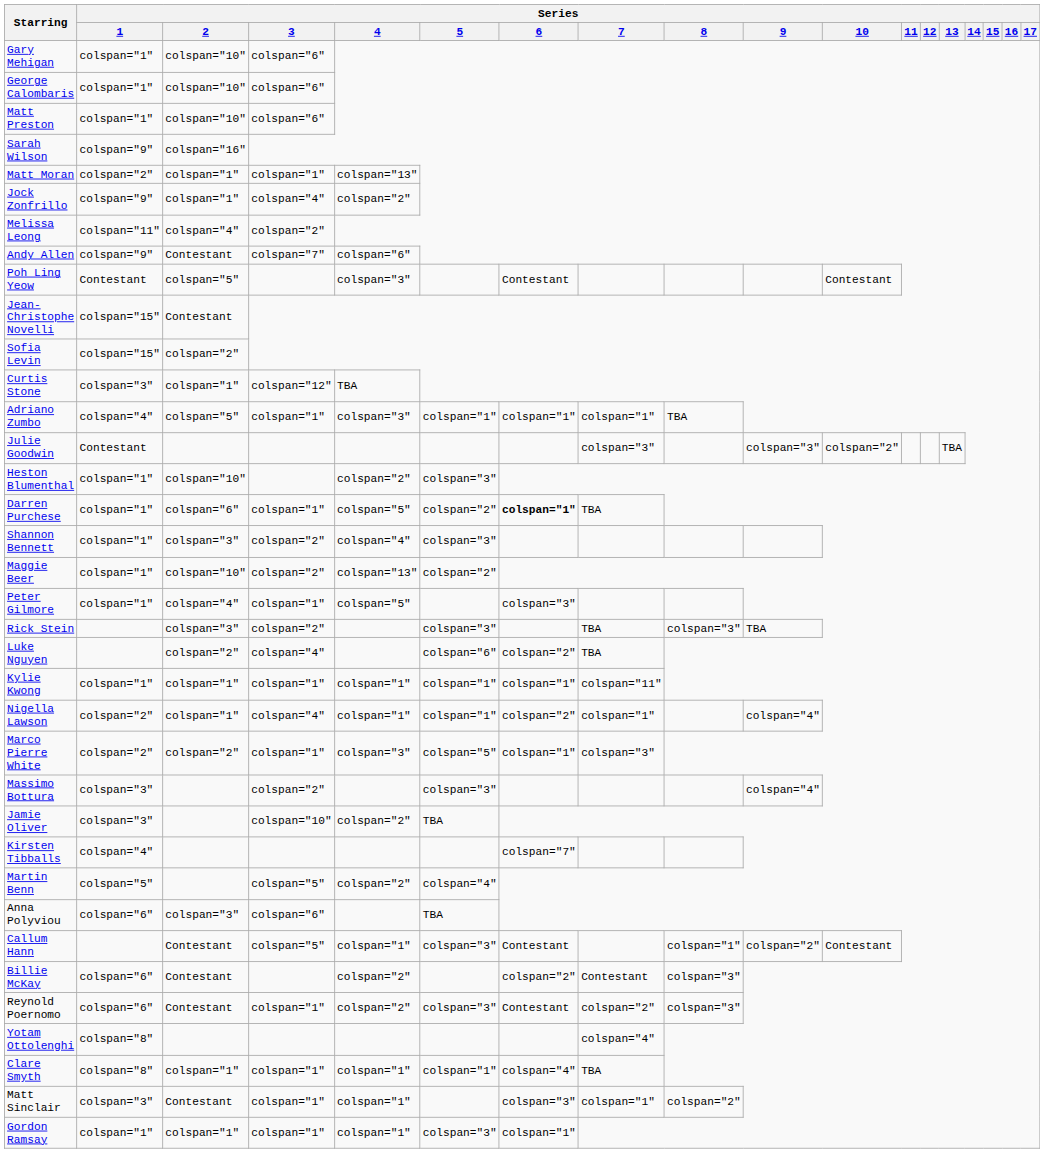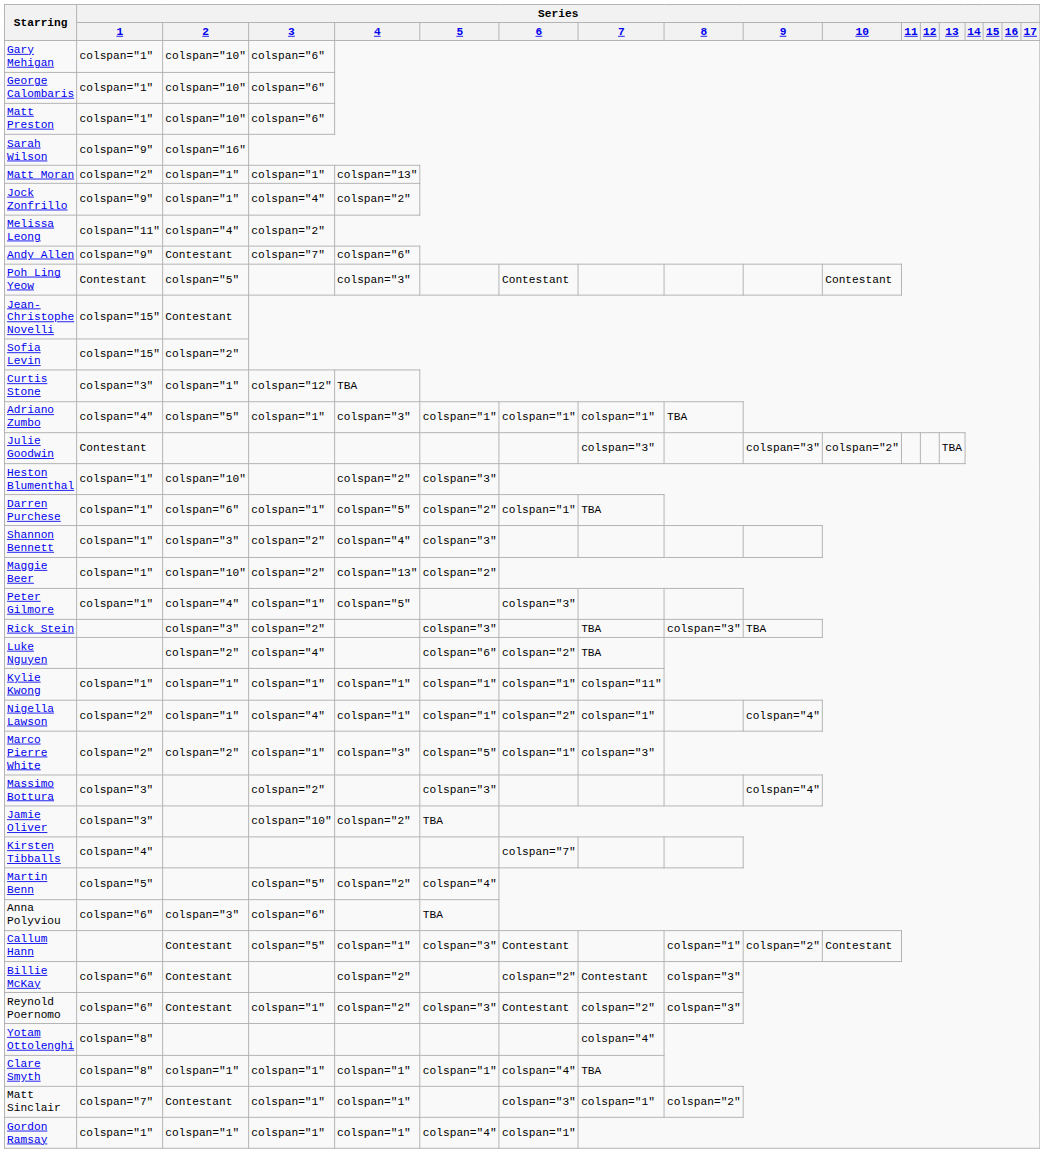(539, 510) bold -> (539, 510) normal
(116, 1102) colspan="3" -> (116, 1102) colspan="7"
(460, 1133) colspan="3" -> (460, 1133) colspan="4"
